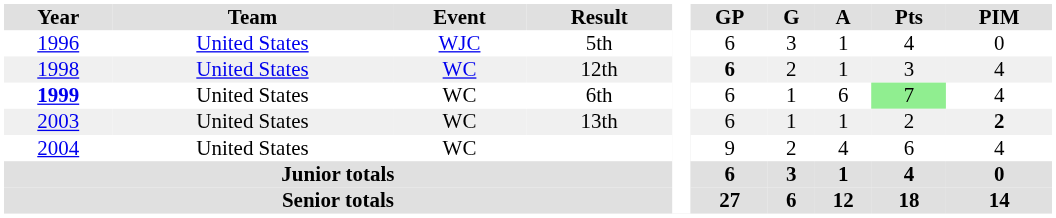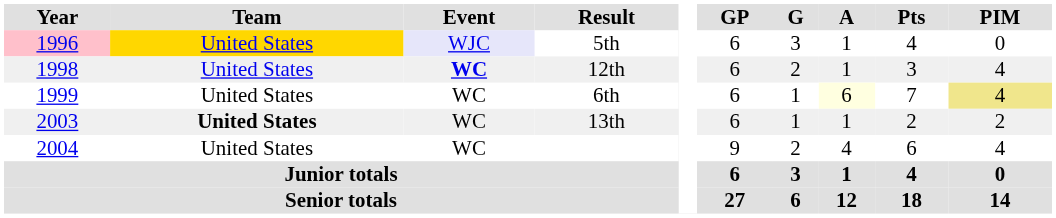(58, 43) no background -> (57, 43) pink background
(253, 43) no background -> (257, 43) gold background
(460, 43) no background -> (469, 43) lavender background
(460, 69) normal -> (469, 69) bold
(730, 69) bold -> (735, 69) normal
(58, 95) bold -> (57, 95) normal
(843, 95) no background -> (846, 95) lightyellow background
(909, 95) lightgreen background -> (911, 95) no background
(999, 95) no background -> (1000, 95) khaki background
(253, 121) normal -> (257, 121) bold
(999, 121) bold -> (1000, 121) normal
